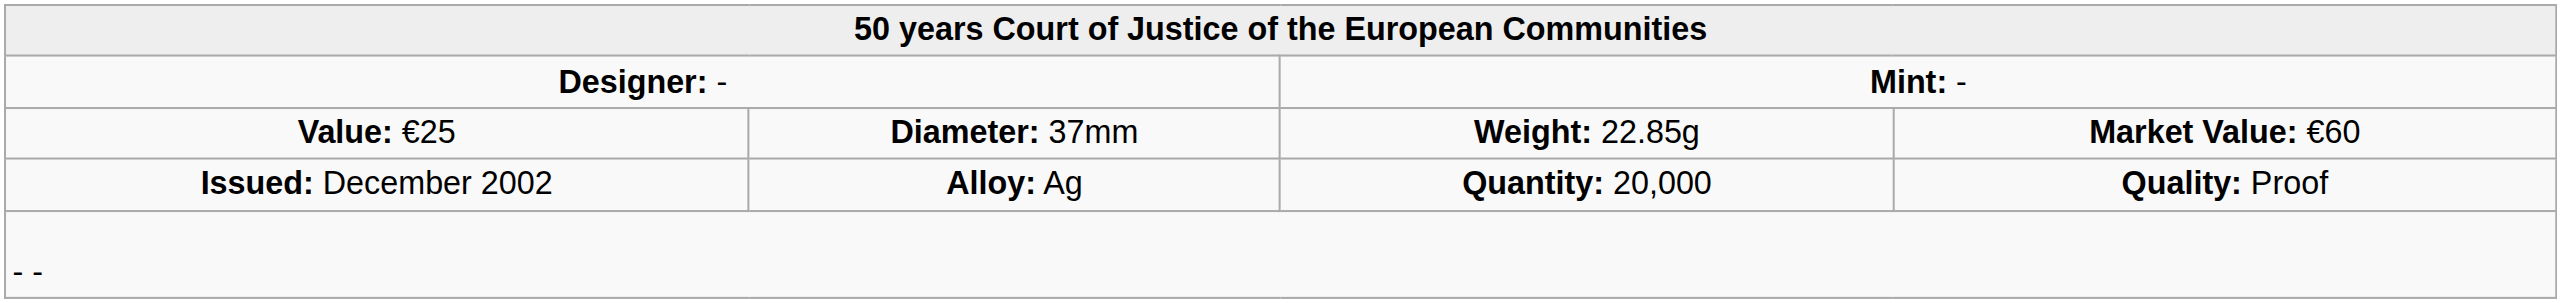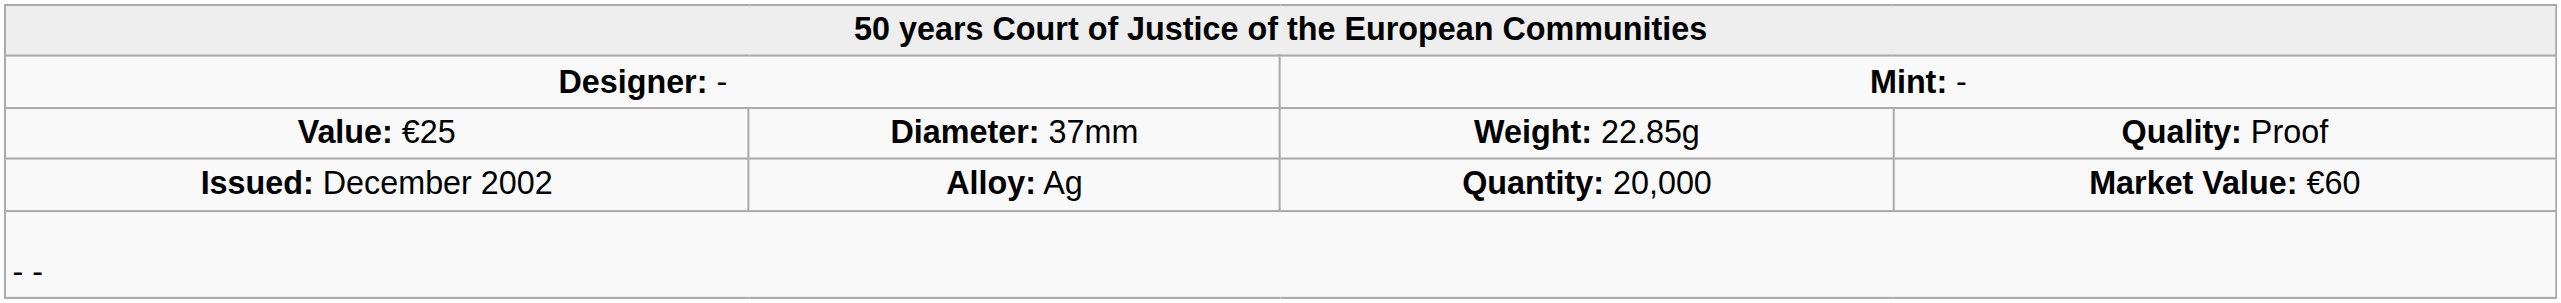(2225, 132) Market Value: €60 -> (2225, 132) Quality: Proof
(2225, 183) Quality: Proof -> (2225, 183) Market Value: €60
